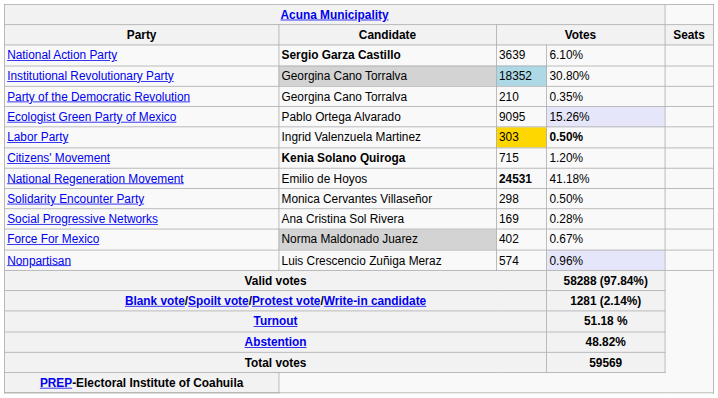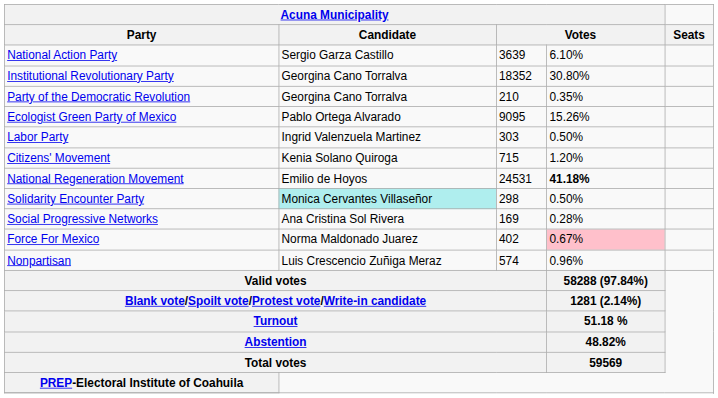(341, 56) bold -> (338, 56) normal
(344, 76) lightgrey background -> (344, 76) no background
(515, 76) lightblue background -> (515, 76) no background
(570, 117) lavender background -> (570, 117) no background
(509, 137) gold background -> (509, 137) no background
(566, 137) bold -> (566, 137) normal
(343, 158) bold -> (340, 158) normal
(515, 178) bold -> (515, 178) normal
(570, 178) normal -> (570, 178) bold
(357, 199) no background -> (357, 199) paleturquoise background
(350, 240) lightgrey background -> (350, 240) no background
(566, 240) no background -> (566, 240) pink background
(566, 260) lavender background -> (566, 260) no background
